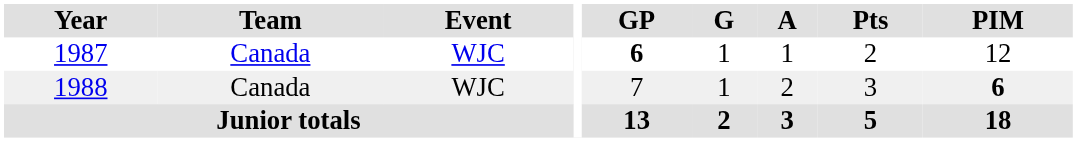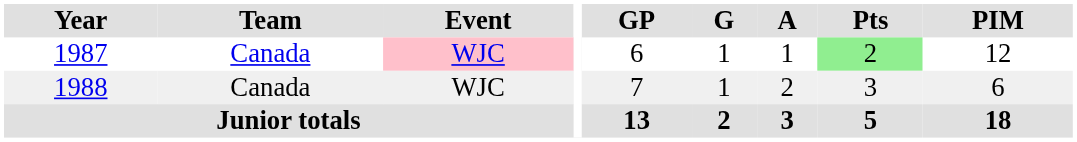(478, 53) no background -> (478, 53) pink background
(637, 53) bold -> (637, 53) normal
(870, 53) no background -> (870, 53) lightgreen background
(998, 87) bold -> (998, 87) normal
